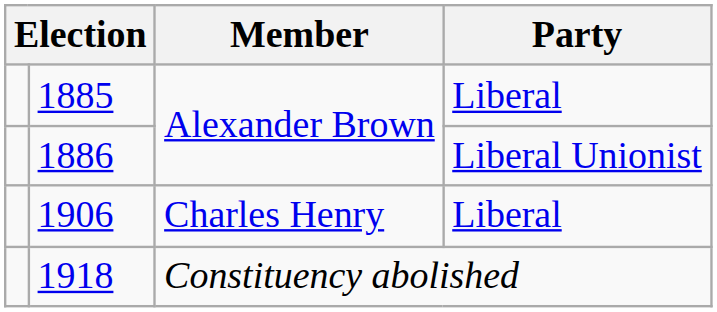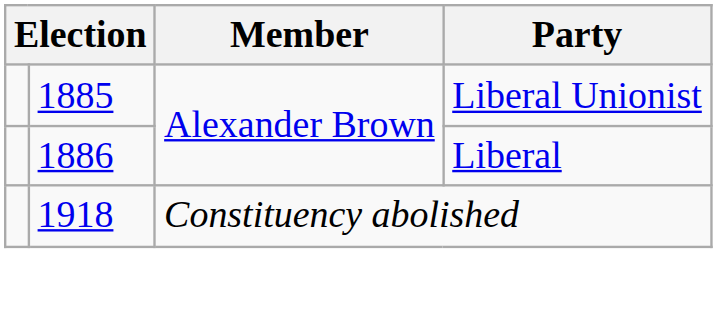(507, 94) Liberal -> (577, 94) Liberal Unionist
(577, 154) Liberal Unionist -> (507, 154) Liberal
- row: (76, 214)
